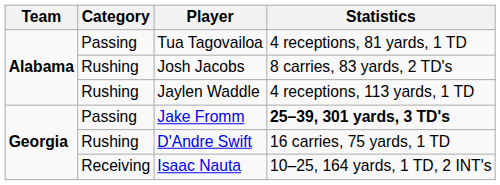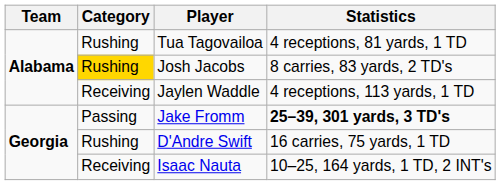(109, 42) Passing -> (110, 42) Rushing
(110, 67) no background -> (110, 67) gold background
(110, 92) Rushing -> (116, 92) Receiving
